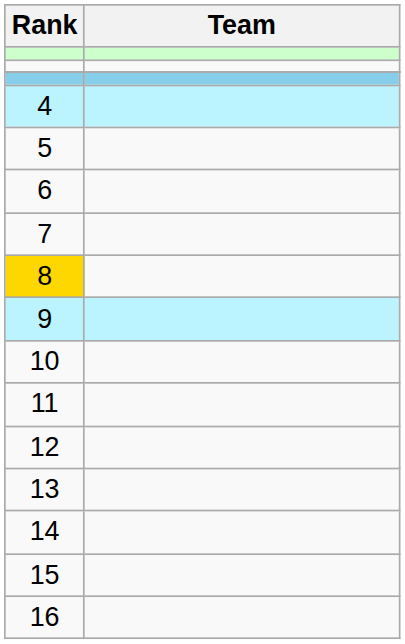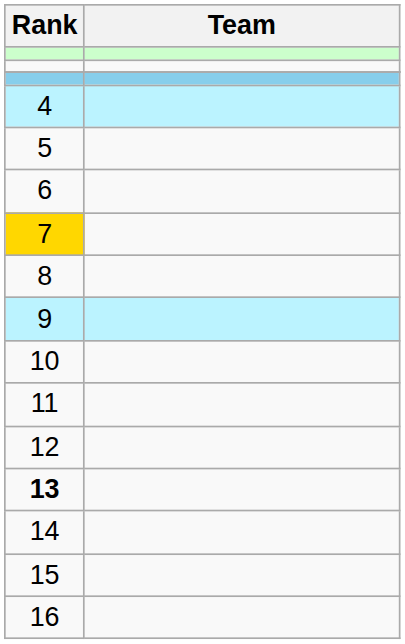(45, 233) no background -> (45, 233) gold background
(45, 276) gold background -> (45, 276) no background
(45, 489) normal -> (45, 489) bold
